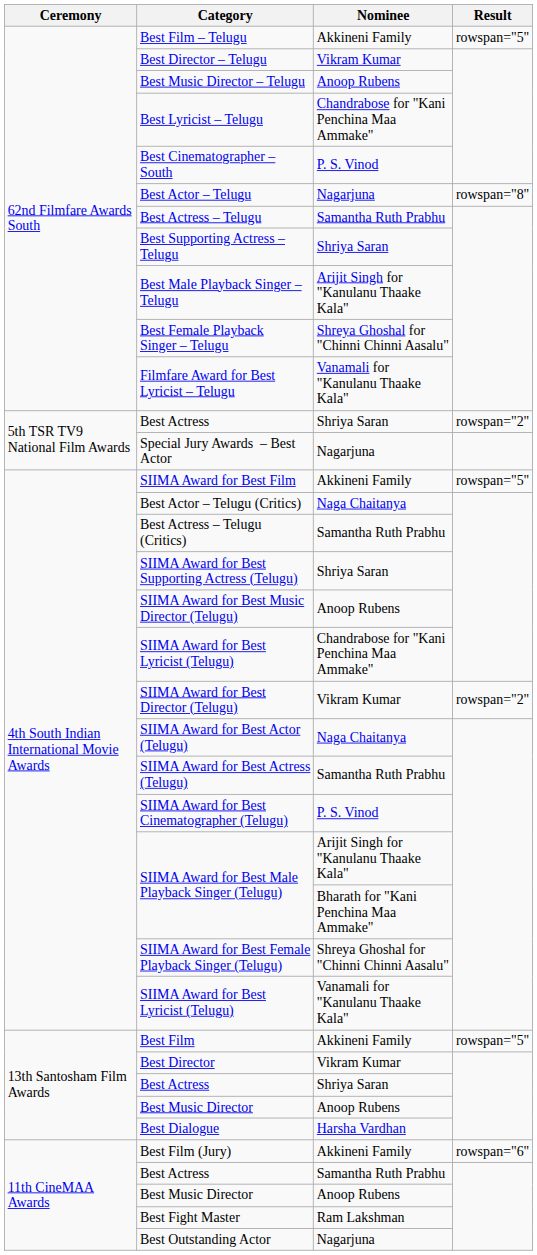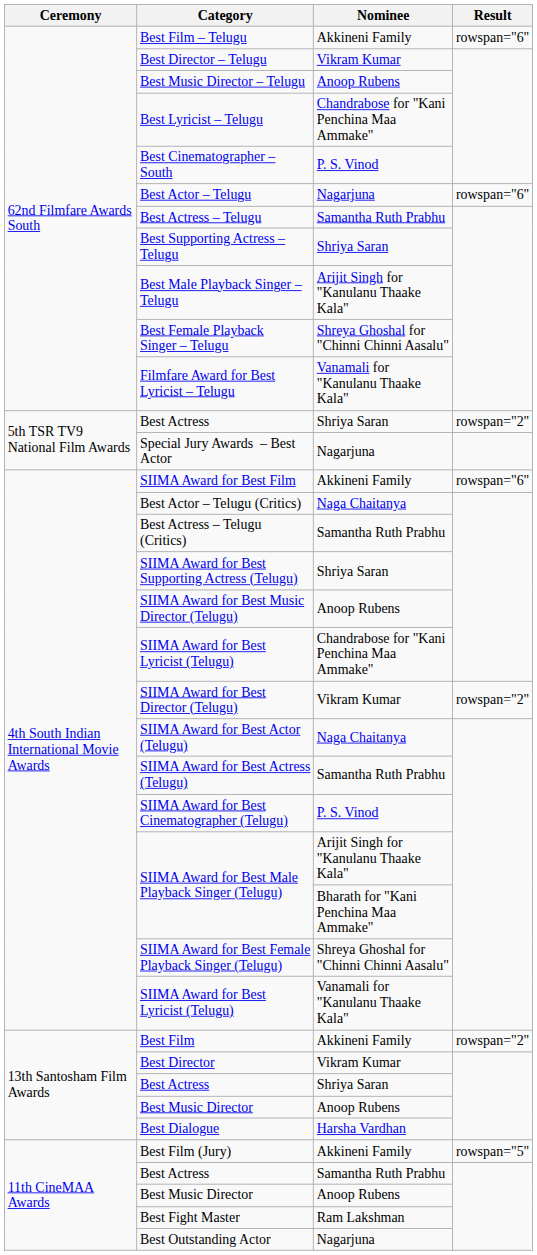(493, 37) rowspan="5" -> (493, 37) rowspan="6"
(493, 194) rowspan="8" -> (493, 194) rowspan="6"
(493, 481) rowspan="5" -> (493, 481) rowspan="6"
(493, 1040) rowspan="5" -> (493, 1040) rowspan="2"
(493, 1151) rowspan="6" -> (493, 1151) rowspan="5"
